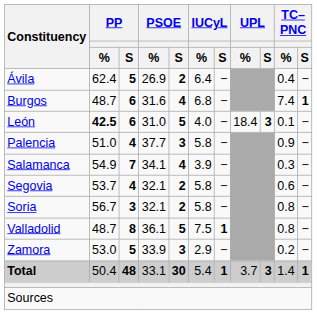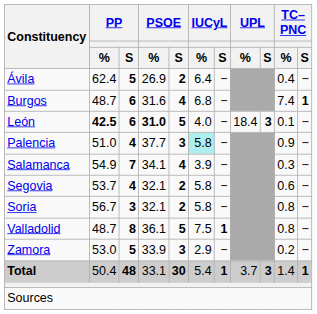(154, 121) normal -> (154, 121) bold
(203, 143) no background -> (203, 143) paleturquoise background
